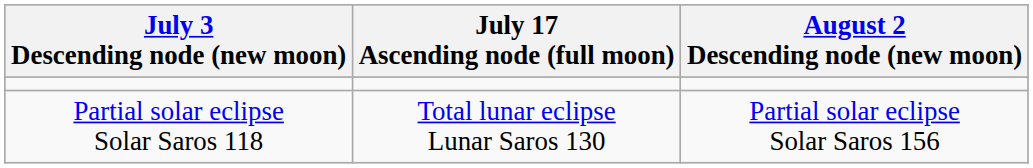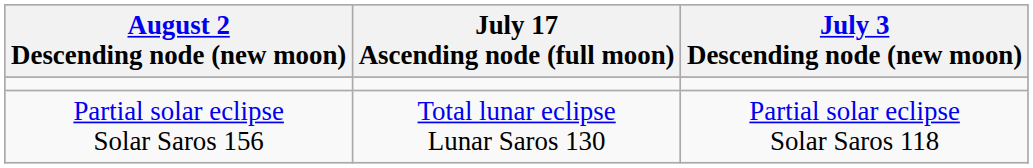columns swapped: (179, 40) <-> (855, 40)
